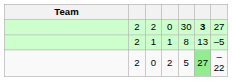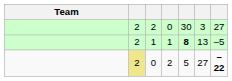(203, 27) bold -> (203, 27) normal
(186, 42) normal -> (186, 42) bold
(137, 63) no background -> (137, 63) khaki background
(203, 63) lightgreen background -> (203, 63) no background
(219, 63) normal -> (219, 63) bold
